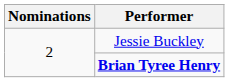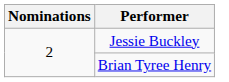(159, 64) bold -> (154, 64) normal
